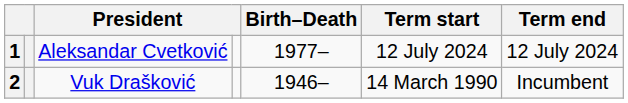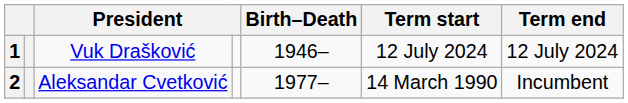(133, 51) Aleksandar Cvetković -> (133, 51) Vuk Drašković
(301, 51) 1977– -> (301, 51) 1946–
(133, 82) Vuk Drašković -> (133, 82) Aleksandar Cvetković
(301, 82) 1946– -> (301, 82) 1977–
